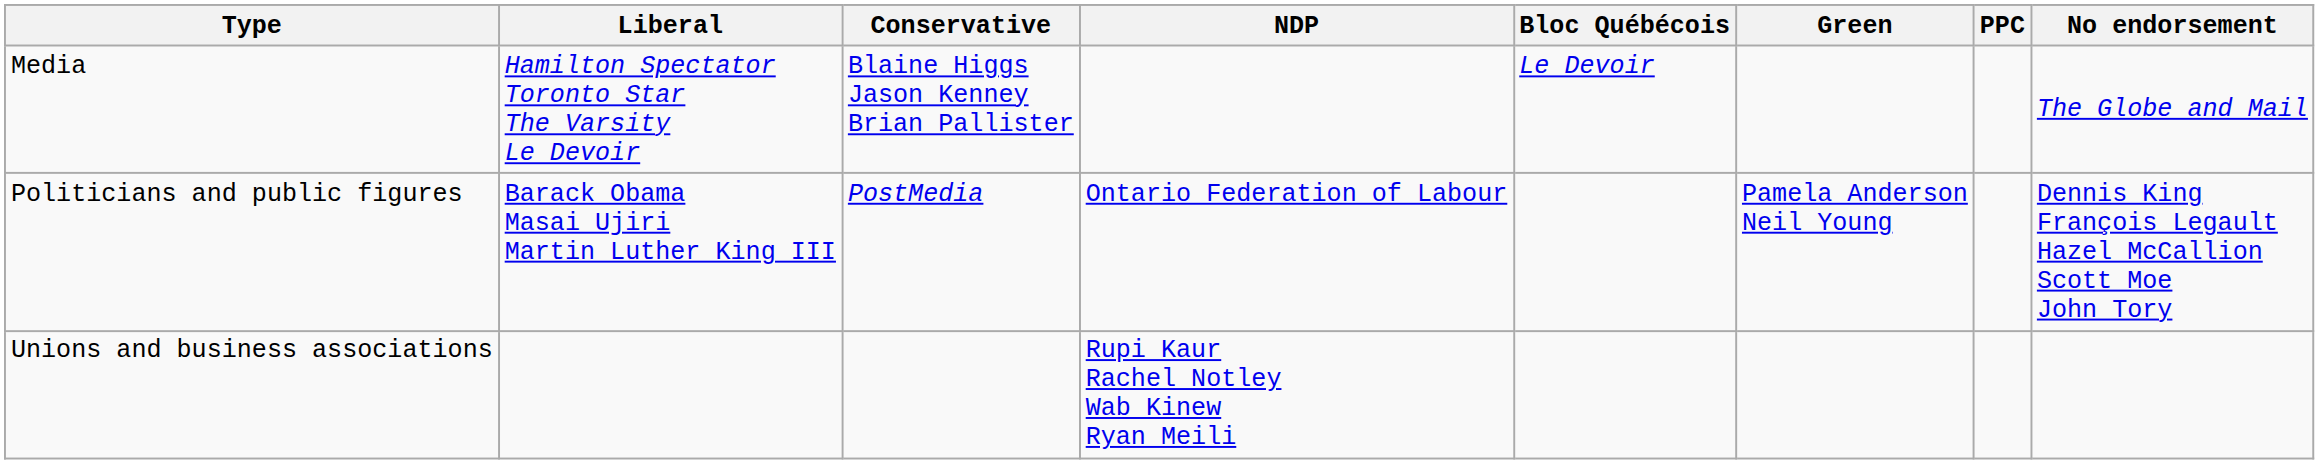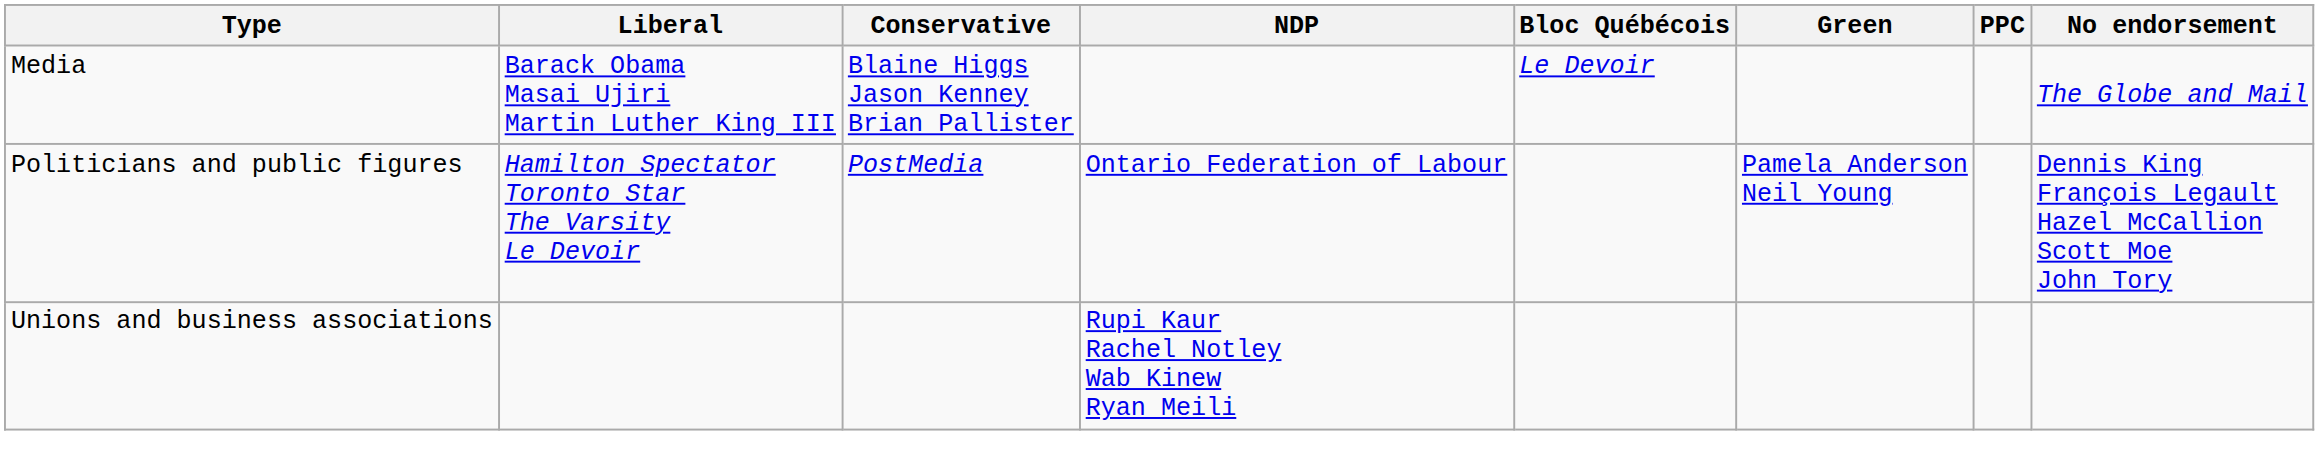(640, 110) Hamilton Spectator Toronto Star The Varsity Le Devoir -> (670, 95) Barack Obama Masai Ujiri Martin Luther King III
(670, 223) Barack Obama Masai Ujiri Martin Luther King III -> (640, 209) Hamilton Spectator Toronto Star The Varsity Le Devoir
